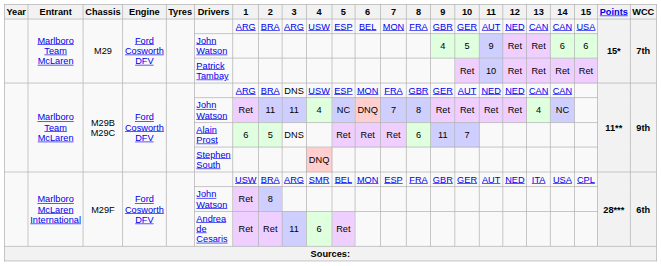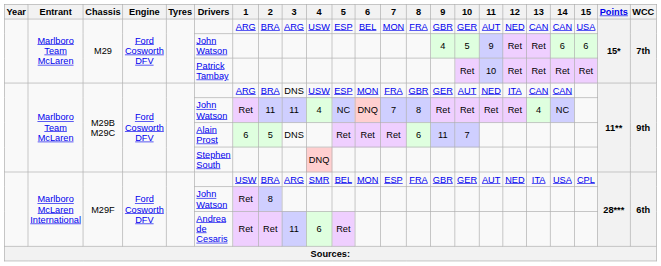(515, 91) NED -> (515, 91) ITA
